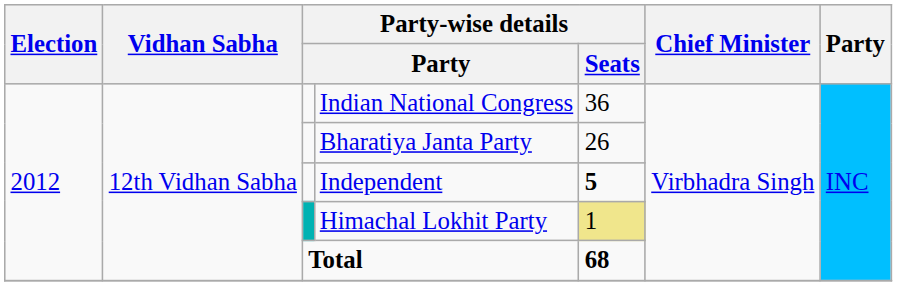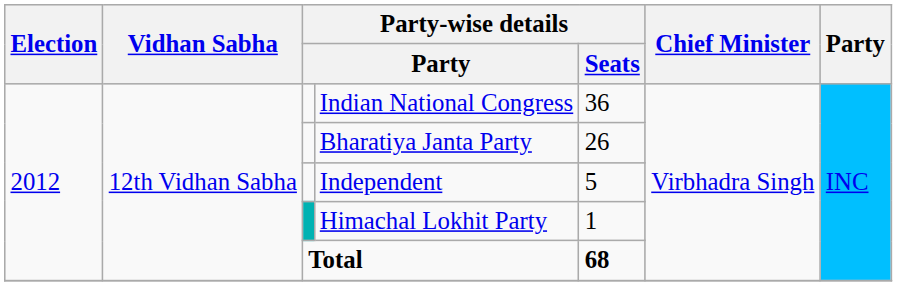(591, 181) bold -> (591, 181) normal
(591, 220) khaki background -> (591, 220) no background
